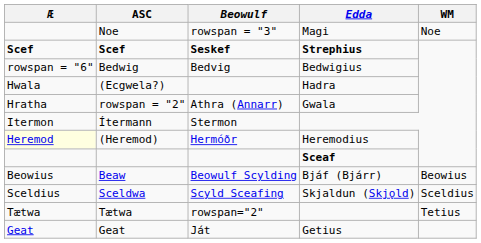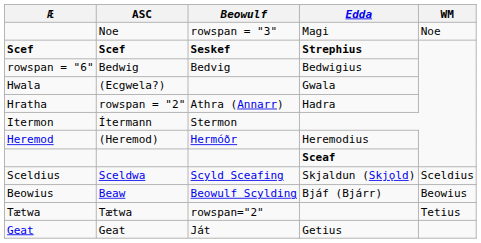(319, 85) Hadra -> (319, 85) Gwala
(319, 103) Gwala -> (319, 103) Hadra
(30, 139) lightyellow background -> (30, 139) no background
rows swapped: (122, 194) <-> (112, 176)
